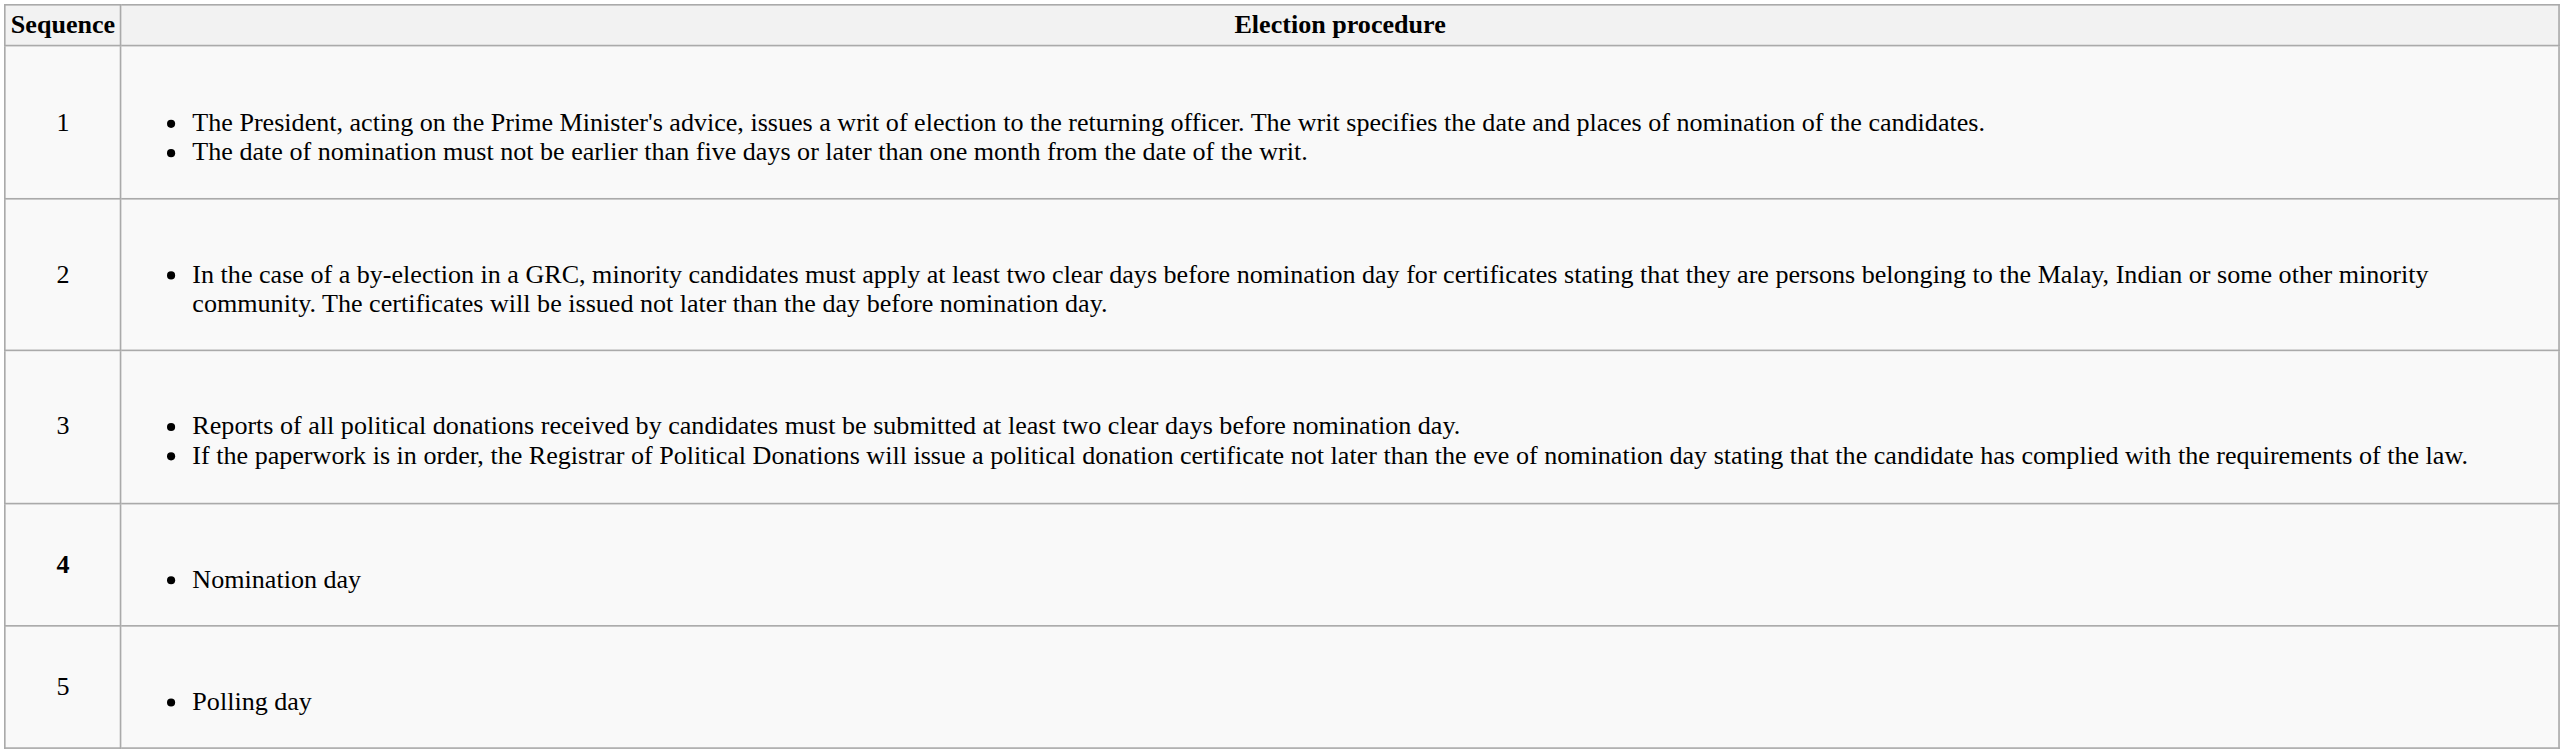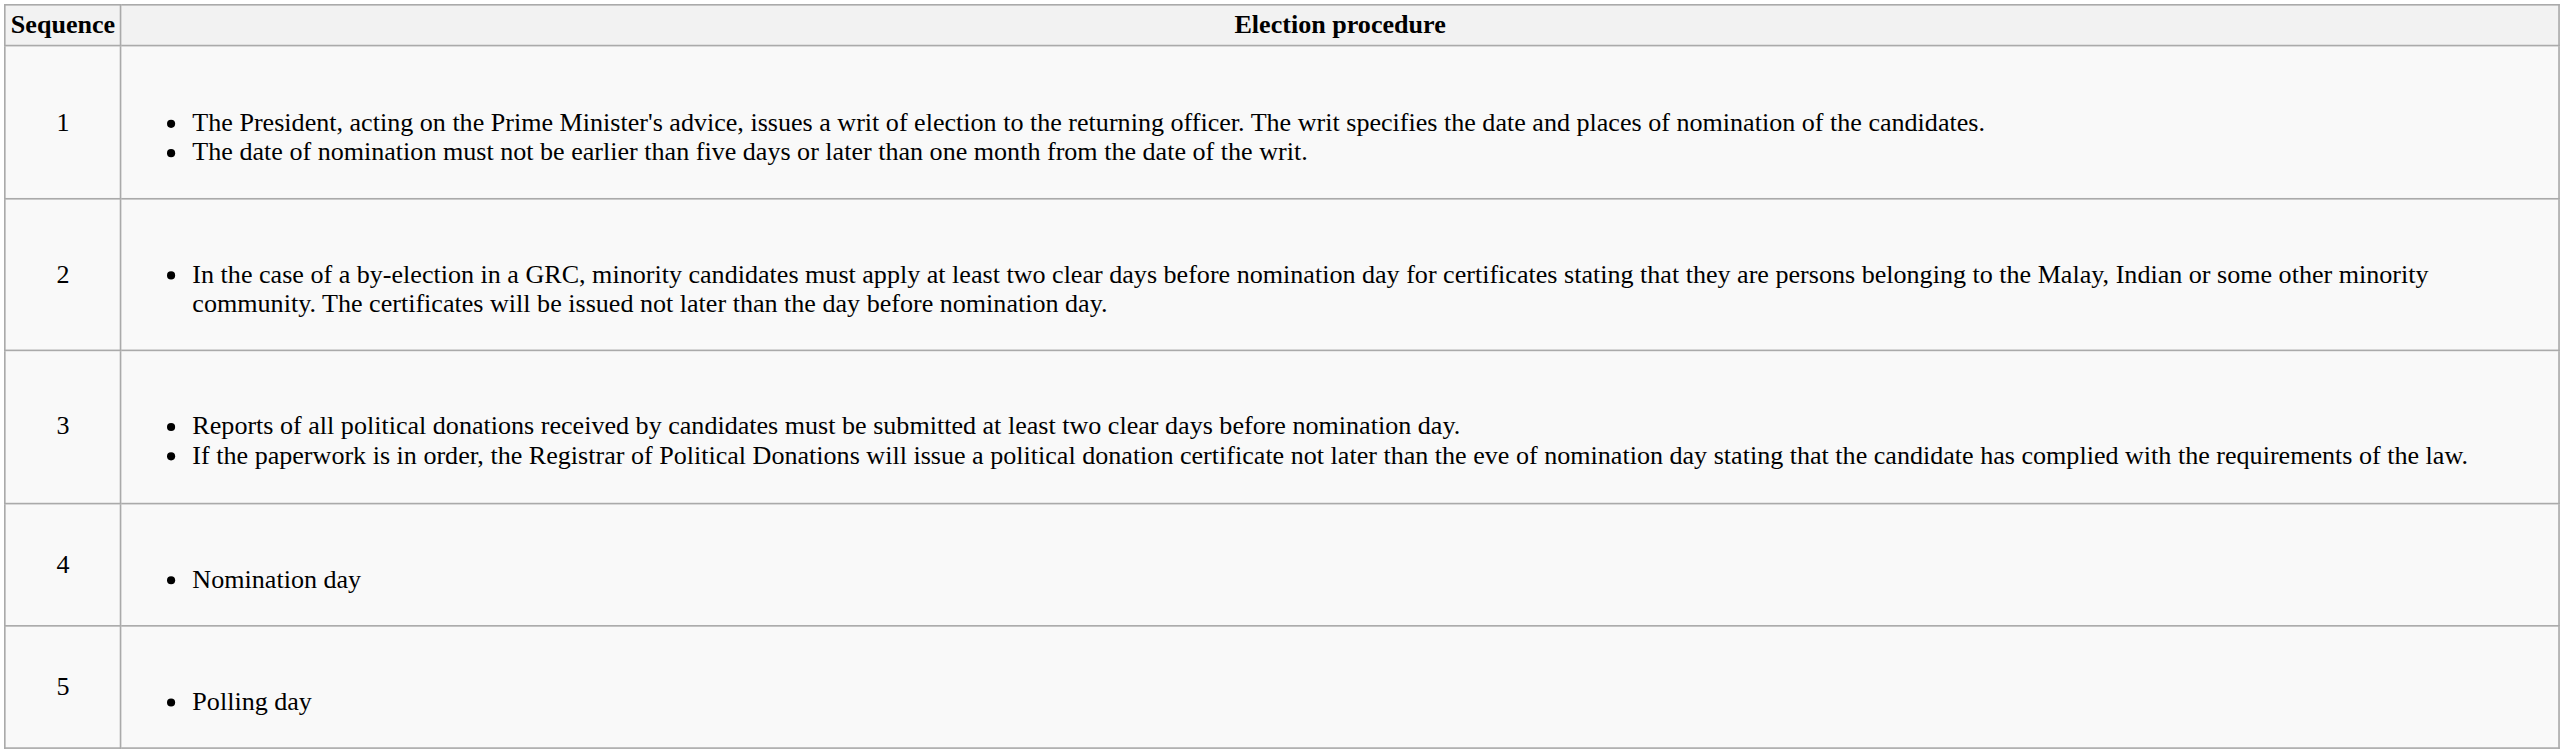(63, 563) bold -> (63, 563) normal
